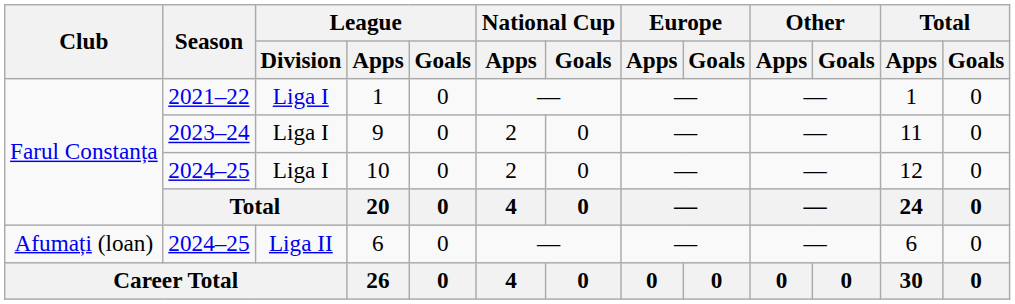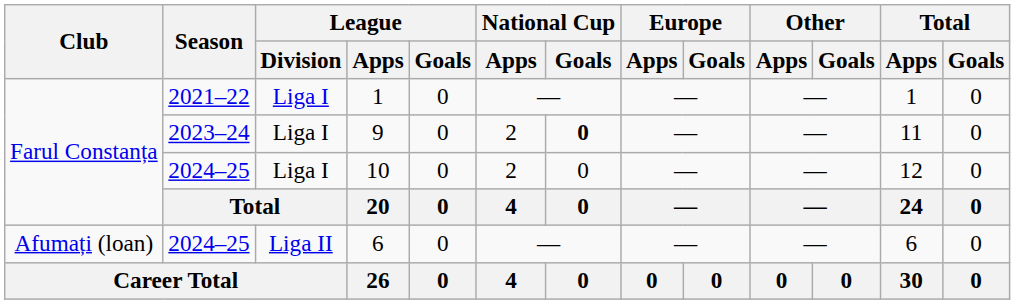(583, 133) normal -> (583, 133) bold
